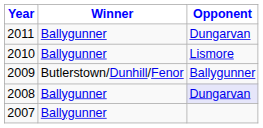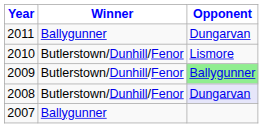(74, 53) Ballygunner -> (112, 53) Butlerstown/Dunhill/Fenor
(222, 73) no background -> (222, 73) lightgreen background
(74, 93) Ballygunner -> (112, 93) Butlerstown/Dunhill/Fenor
